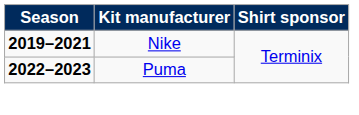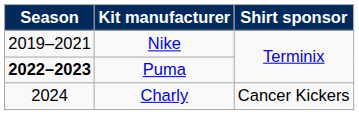(50, 43) bold -> (50, 43) normal
+ row: (164, 95)
